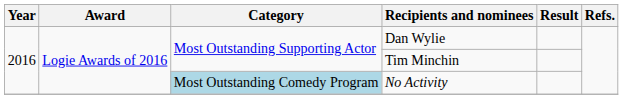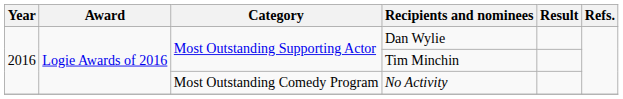(276, 82) lightblue background -> (276, 82) no background
